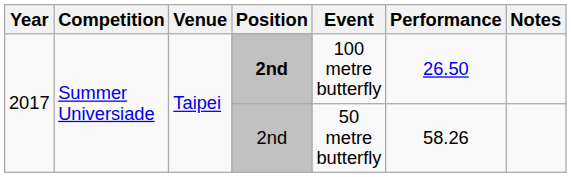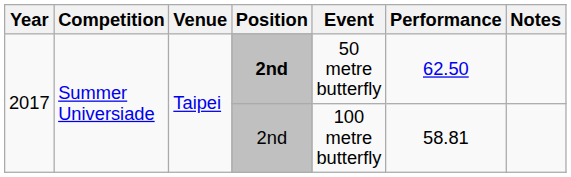(349, 69) 100 metre butterfly -> (349, 69) 50 metre butterfly
(446, 69) 26.50 -> (446, 69) 62.50
(349, 138) 50 metre butterfly -> (349, 138) 100 metre butterfly
(446, 138) 58.26 -> (446, 138) 58.81
